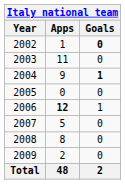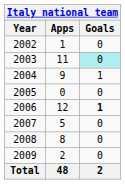(100, 44) bold -> (100, 44) normal
(100, 60) no background -> (100, 60) paleturquoise background
(100, 76) bold -> (100, 76) normal
(62, 108) bold -> (62, 108) normal
(100, 108) normal -> (100, 108) bold
